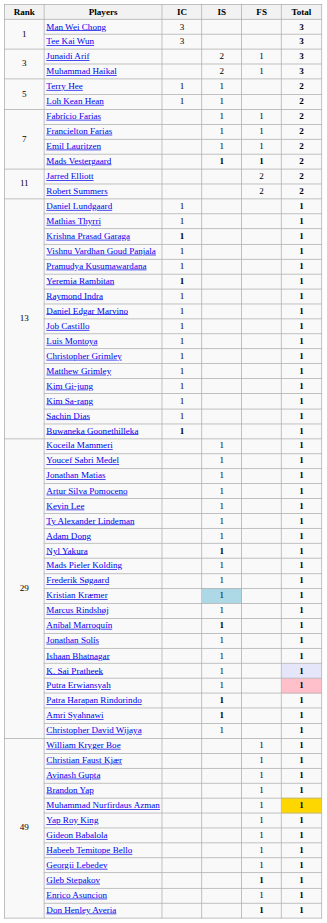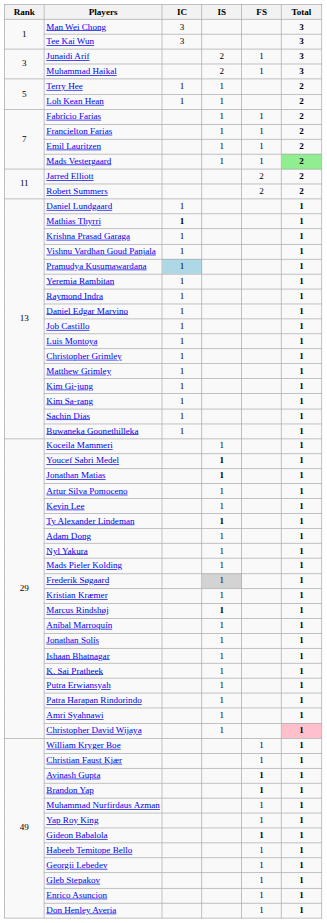(222, 161) bold -> (222, 161) normal
(262, 161) bold -> (262, 161) normal
(301, 161) no background -> (301, 161) lightgreen background
(182, 221) normal -> (182, 221) bold
(182, 236) bold -> (182, 236) normal
(182, 266) no background -> (182, 266) lightblue background
(182, 281) bold -> (182, 281) normal
(182, 431) bold -> (182, 431) normal
(222, 461) normal -> (222, 461) bold
(222, 476) normal -> (222, 476) bold
(222, 520) normal -> (222, 520) bold
(222, 550) bold -> (222, 550) normal
(222, 580) no background -> (222, 580) lightgrey background
(222, 595) lightblue background -> (222, 595) no background
(222, 610) normal -> (222, 610) bold
(222, 625) bold -> (222, 625) normal
(301, 670) lavender background -> (301, 670) no background
(301, 685) pink background -> (301, 685) no background
(222, 700) bold -> (222, 700) normal
(222, 715) bold -> (222, 715) normal
(301, 730) no background -> (301, 730) pink background
(262, 775) normal -> (262, 775) bold
(262, 790) normal -> (262, 790) bold
(301, 805) gold background -> (301, 805) no background
(262, 835) normal -> (262, 835) bold
(262, 880) bold -> (262, 880) normal
(262, 910) bold -> (262, 910) normal
